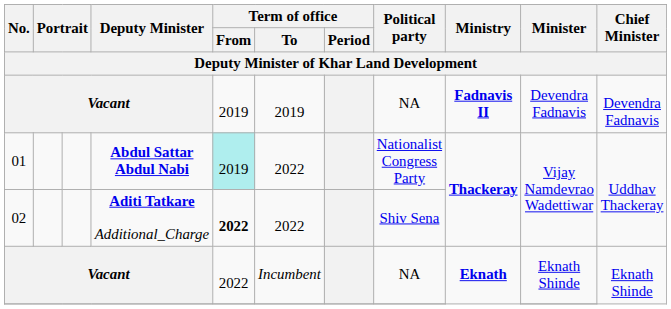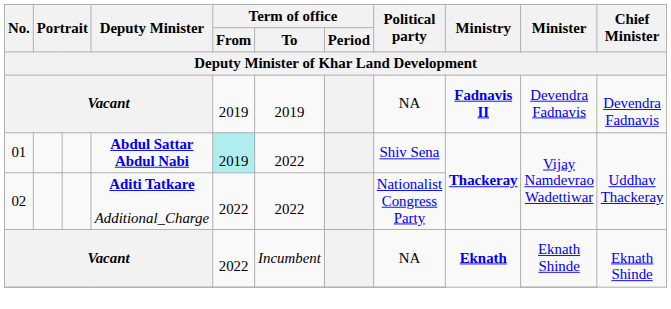(409, 160) Nationalist Congress Party -> (409, 152) Shiv Sena
(234, 226) bold -> (234, 209) normal
(409, 217) Shiv Sena -> (409, 201) Nationalist Congress Party
